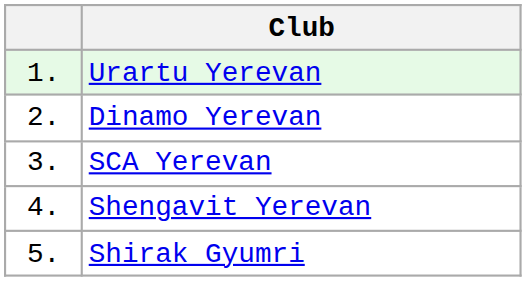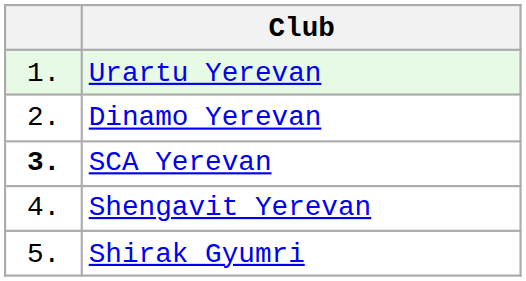(44, 163) normal -> (44, 163) bold
